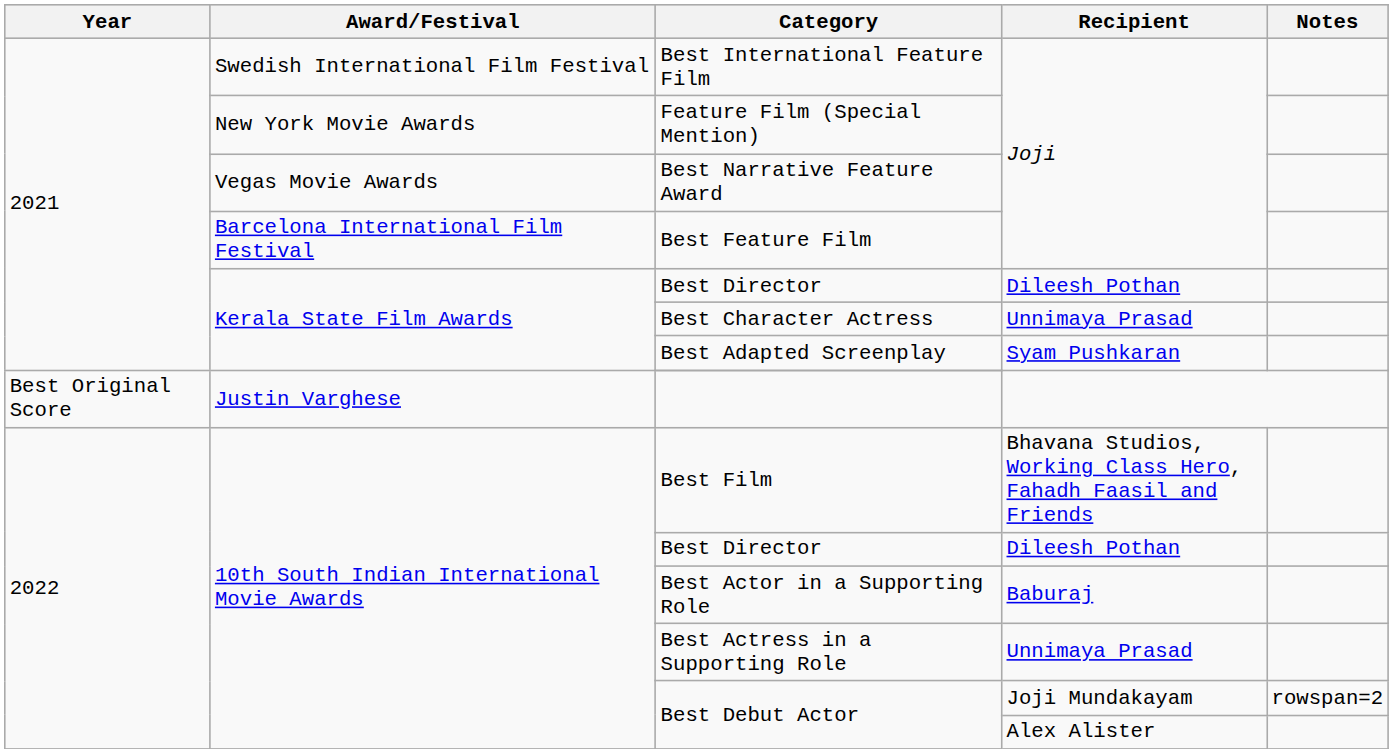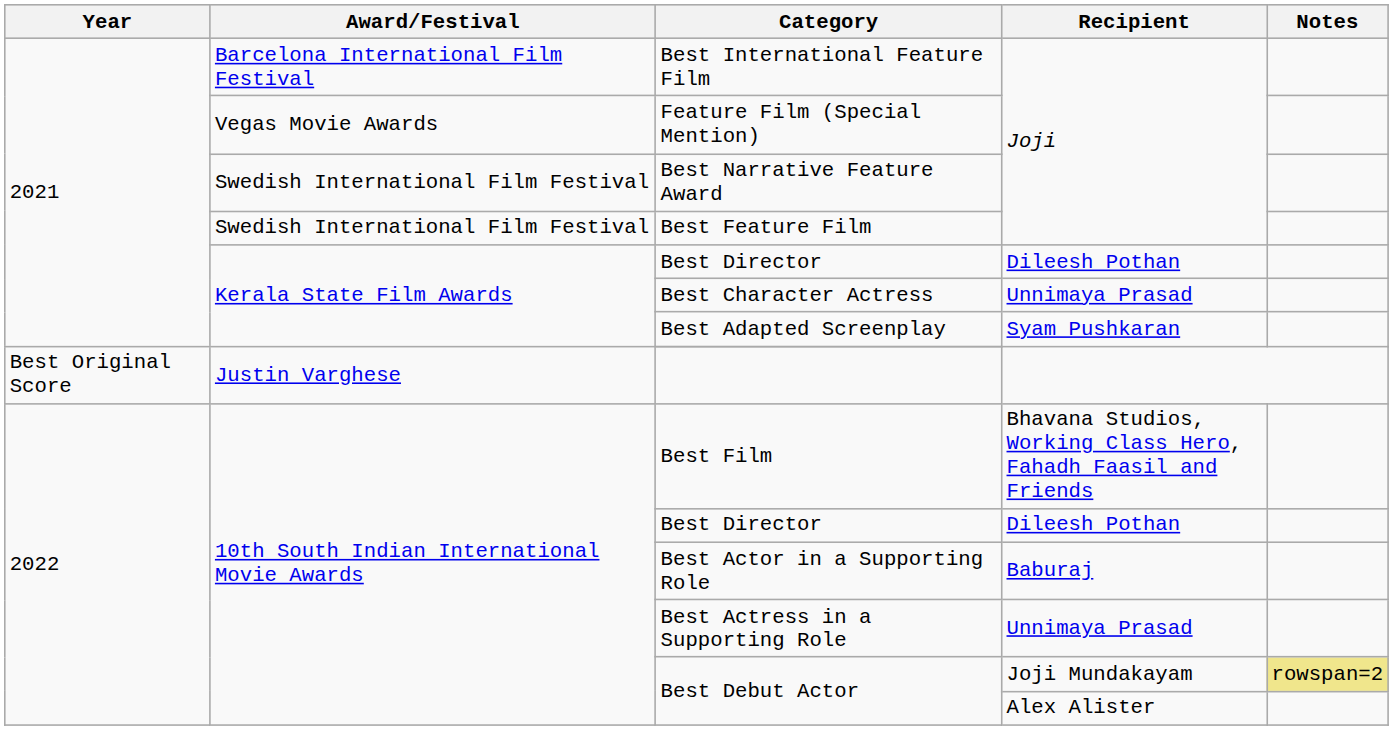(432, 67) Swedish International Film Festival -> (389, 67) Barcelona International Film Festival
(345, 125) New York Movie Awards -> (327, 125) Vegas Movie Awards
(327, 182) Vegas Movie Awards -> (432, 182) Swedish International Film Festival
(389, 240) Barcelona International Film Festival -> (432, 228) Swedish International Film Festival
(1327, 698) no background -> (1327, 674) khaki background
